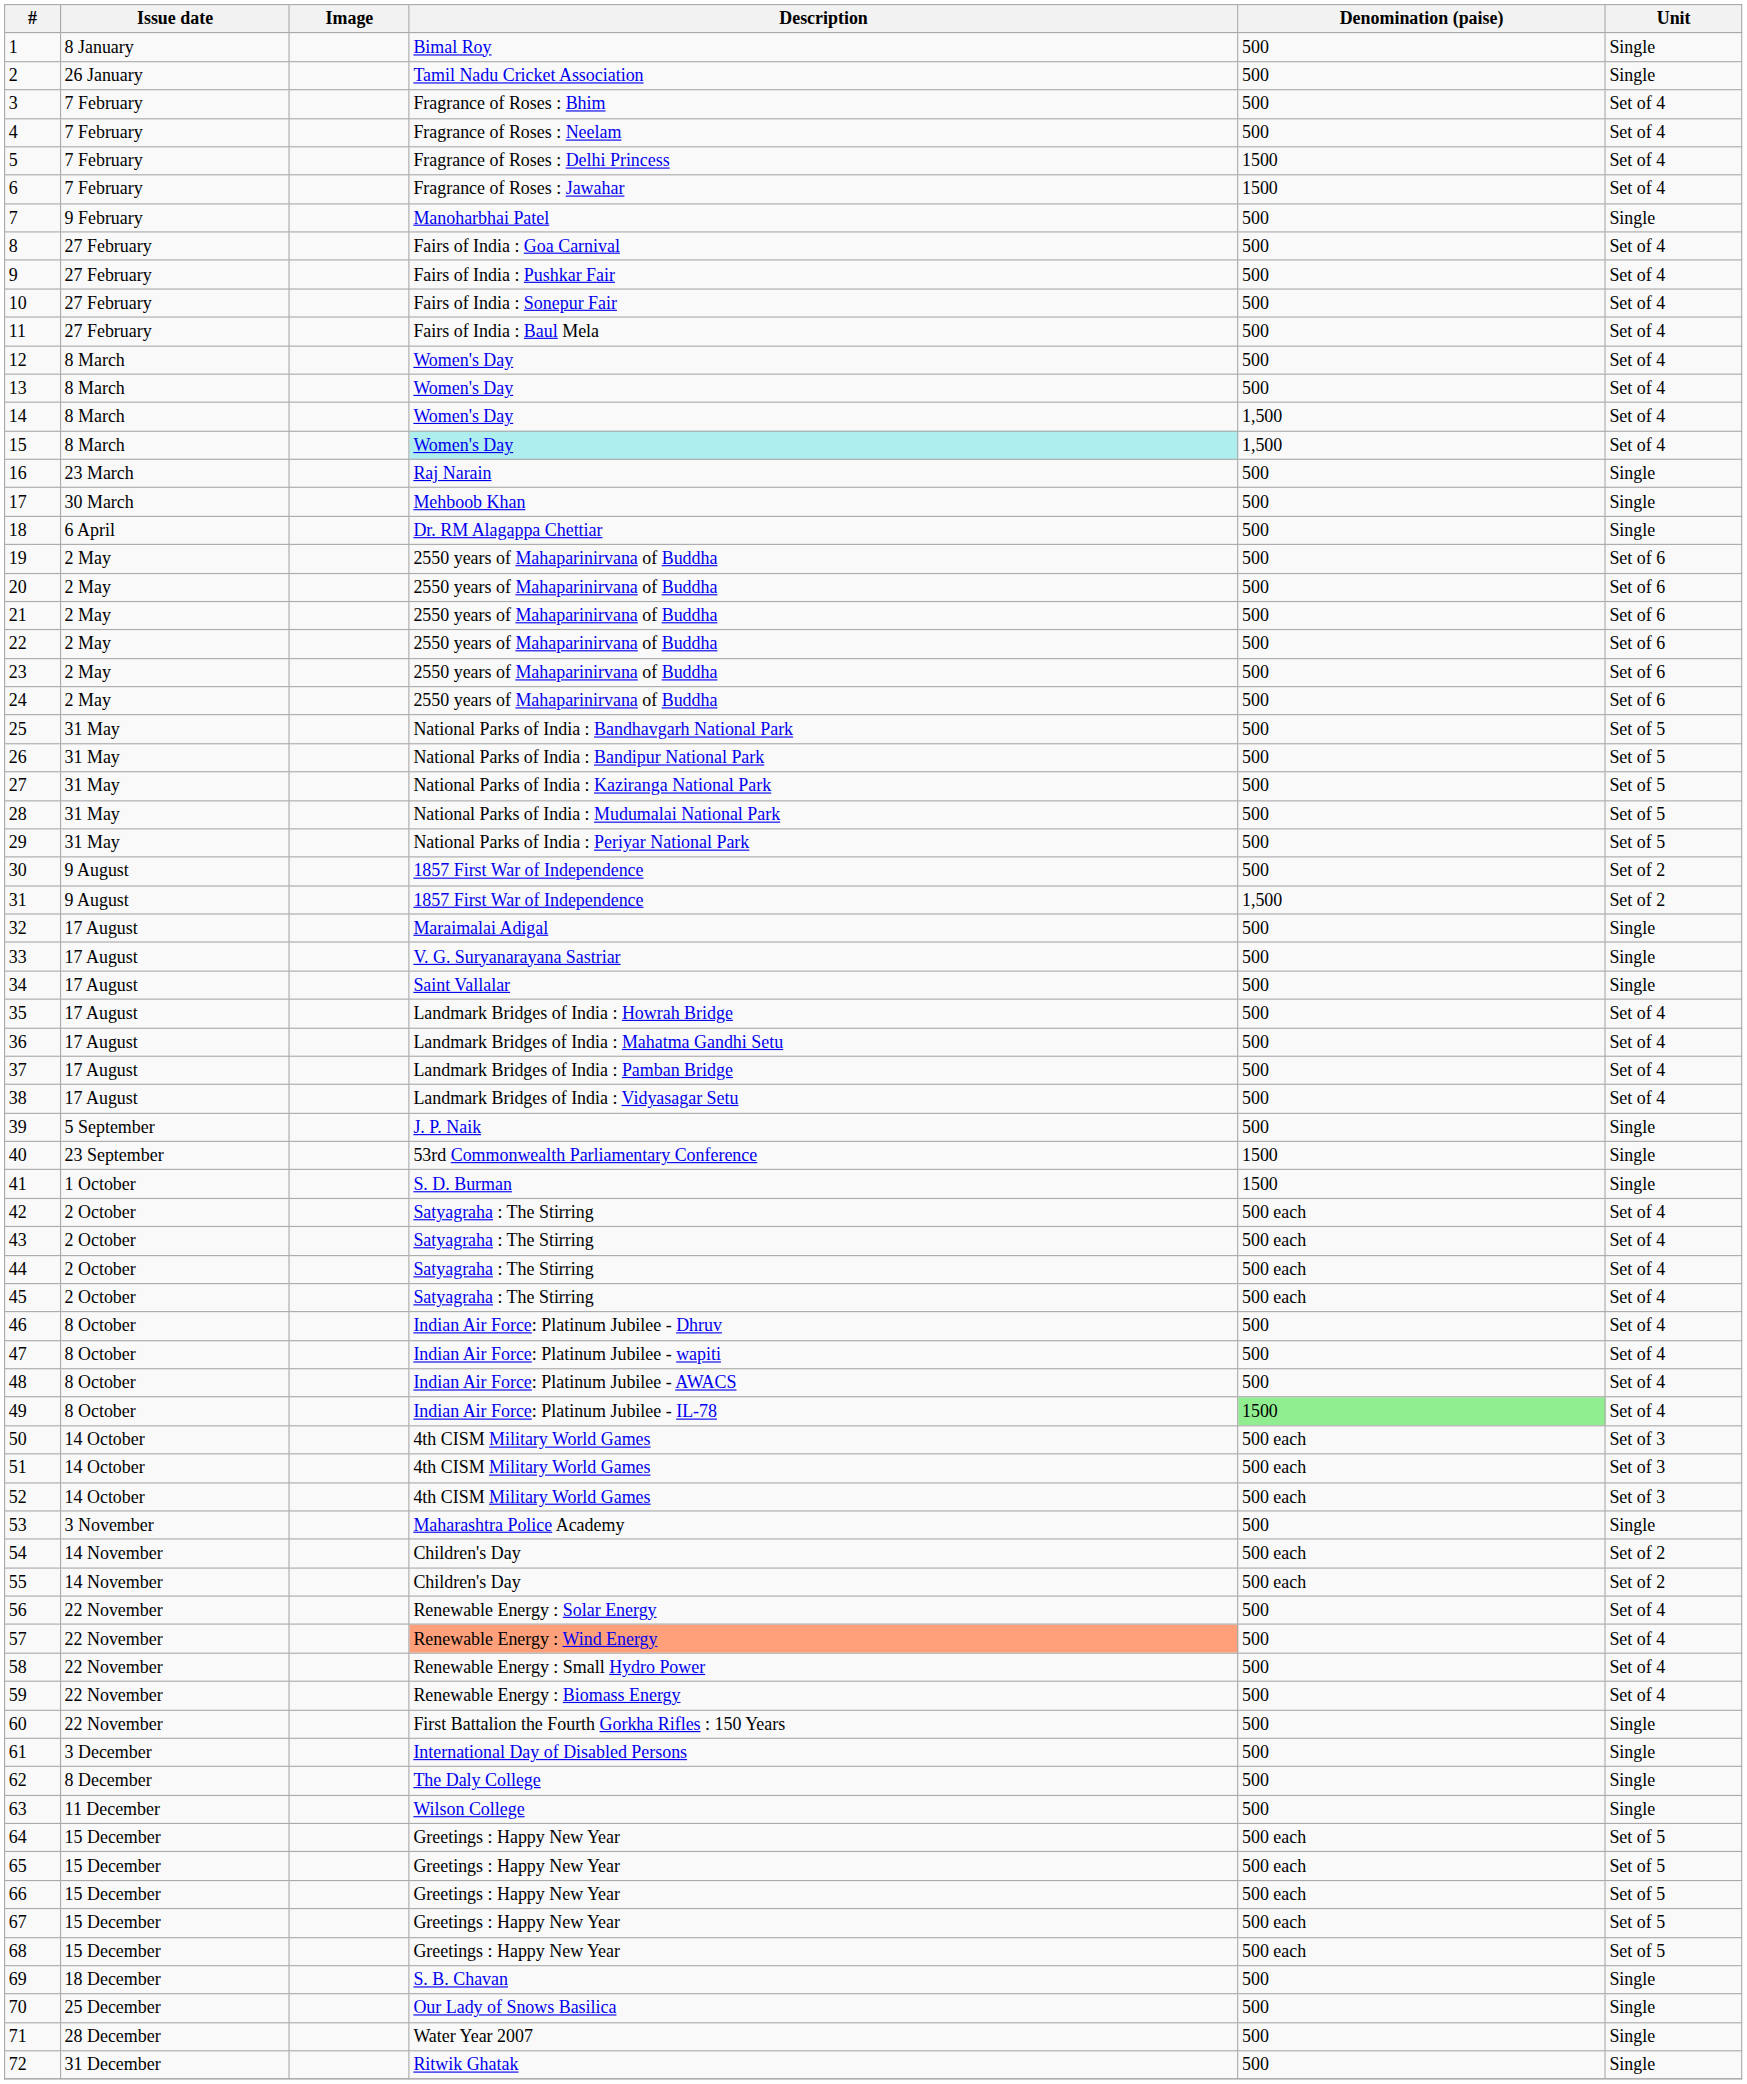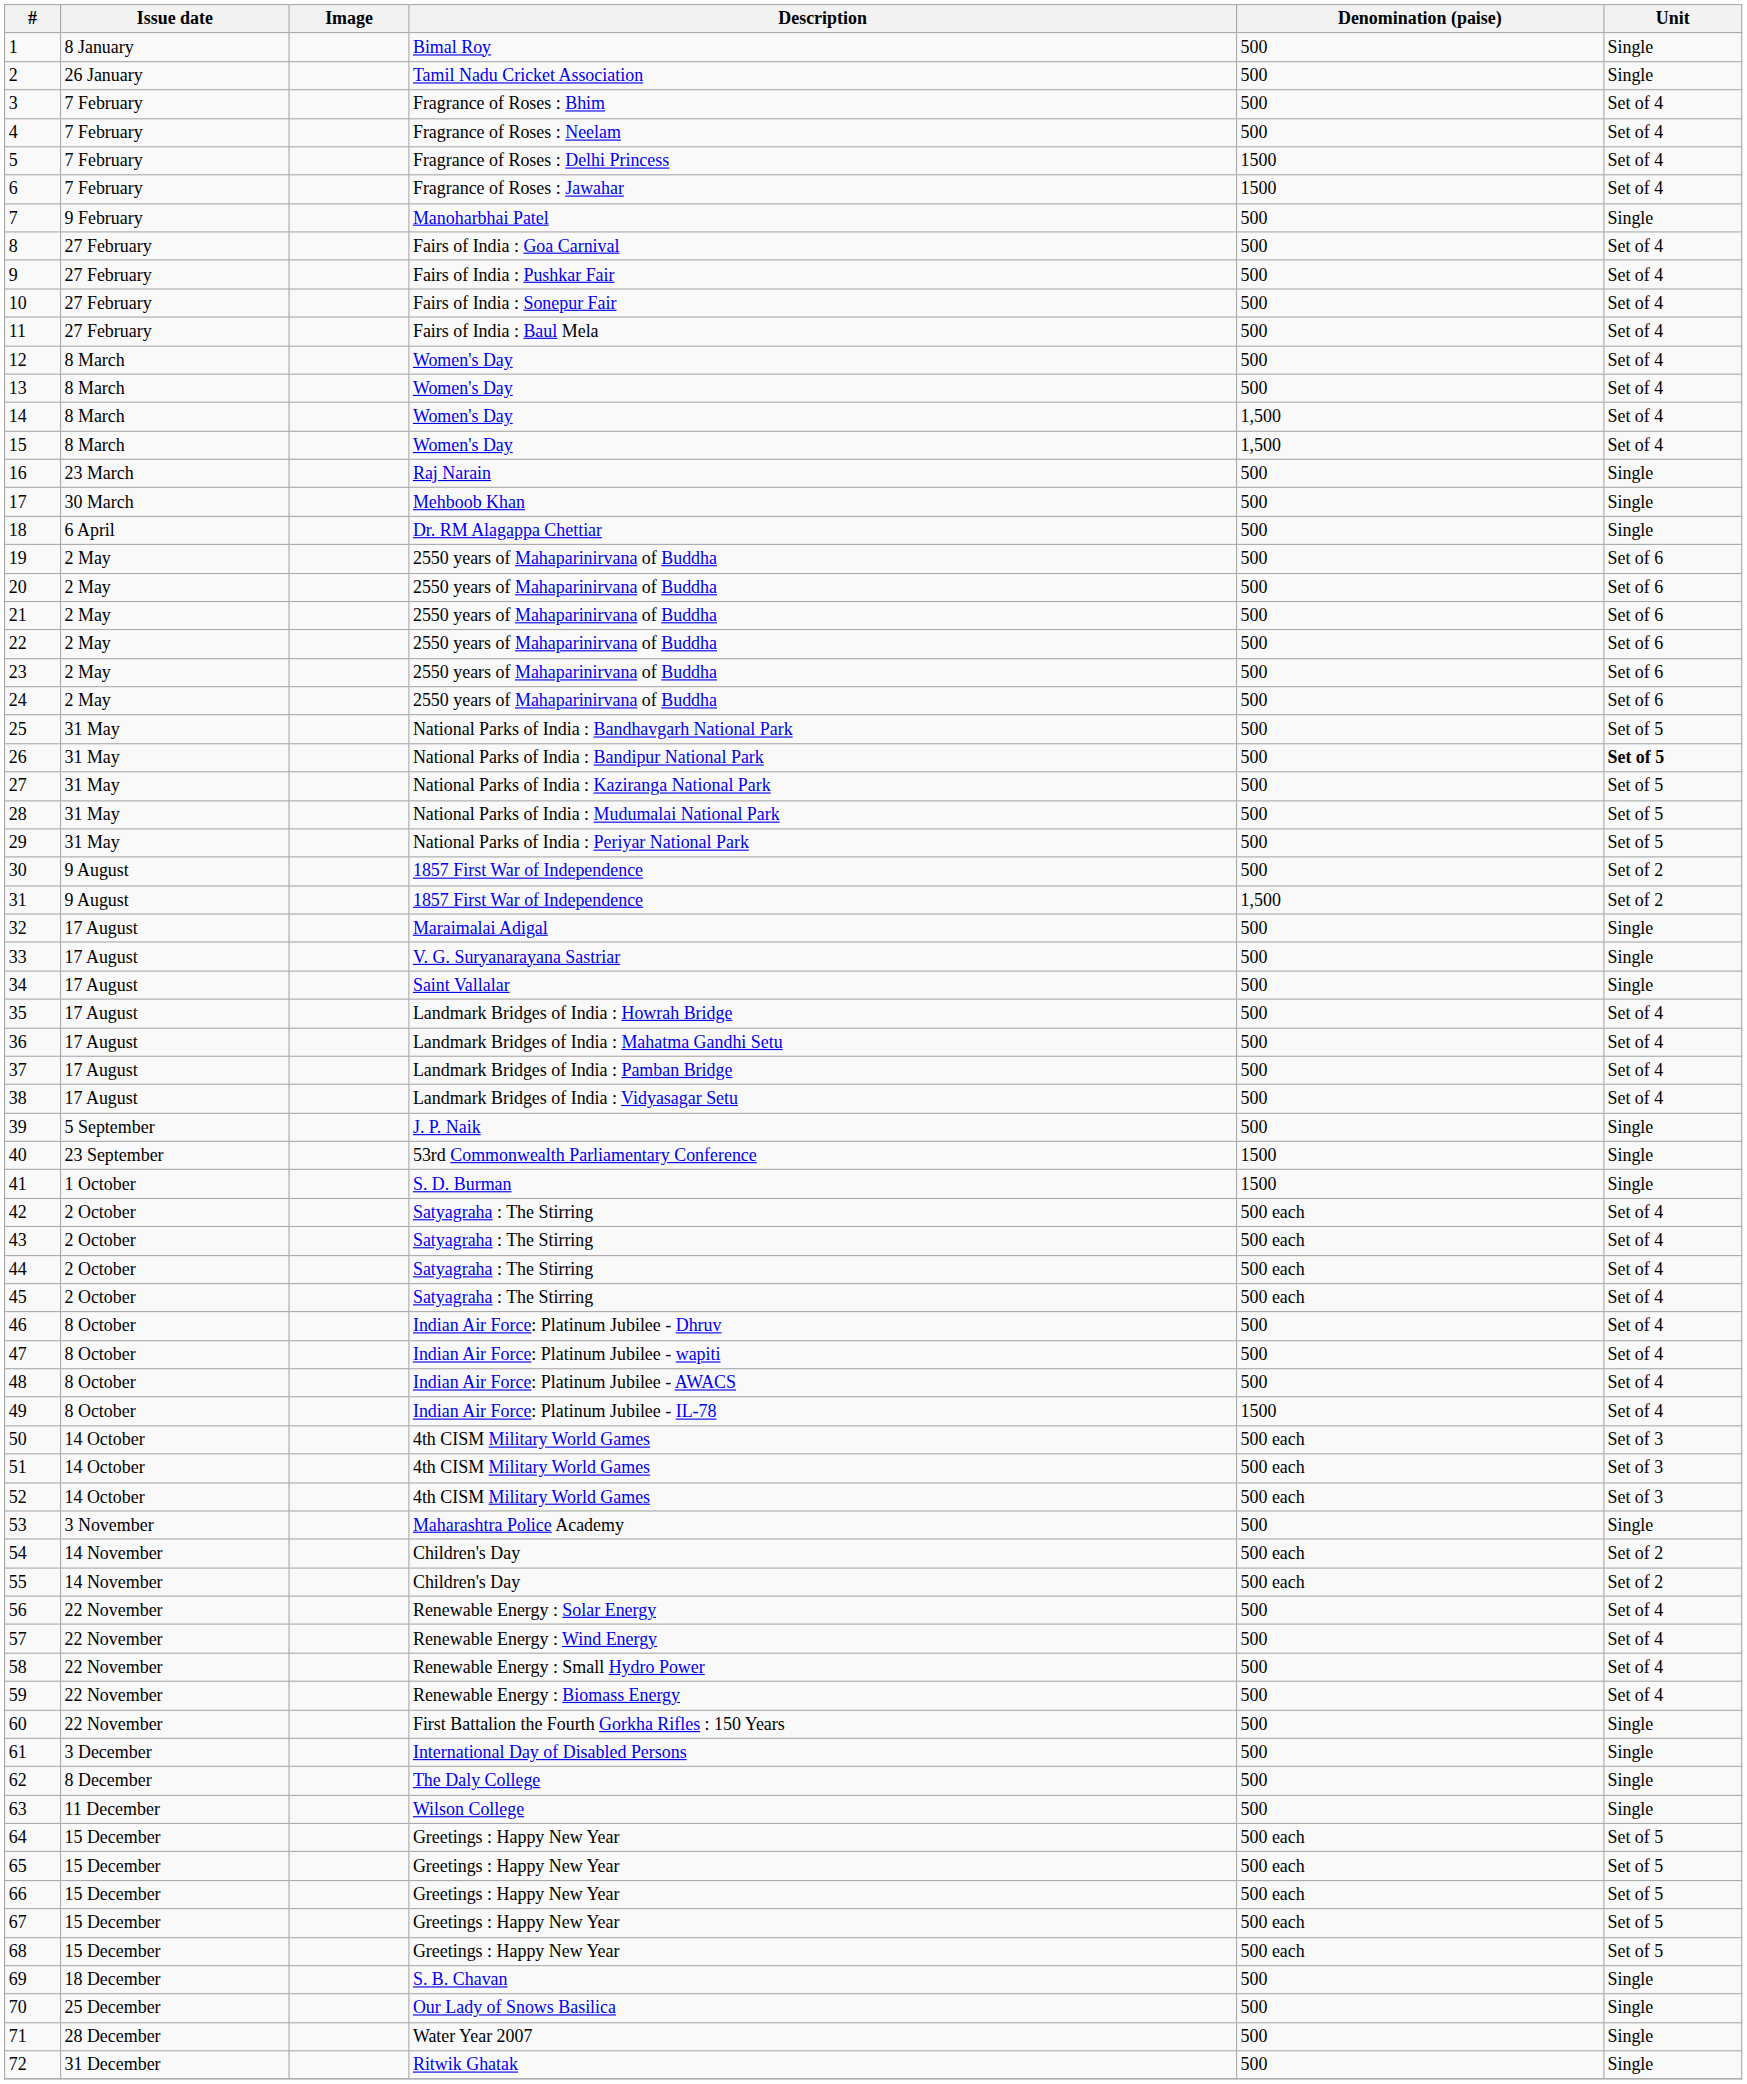(463, 445) paleturquoise background -> (463, 445) no background
(1637, 757) normal -> (1636, 757) bold
(1260, 1411) lightgreen background -> (1258, 1411) no background
(535, 1638) lightsalmon background -> (535, 1638) no background
